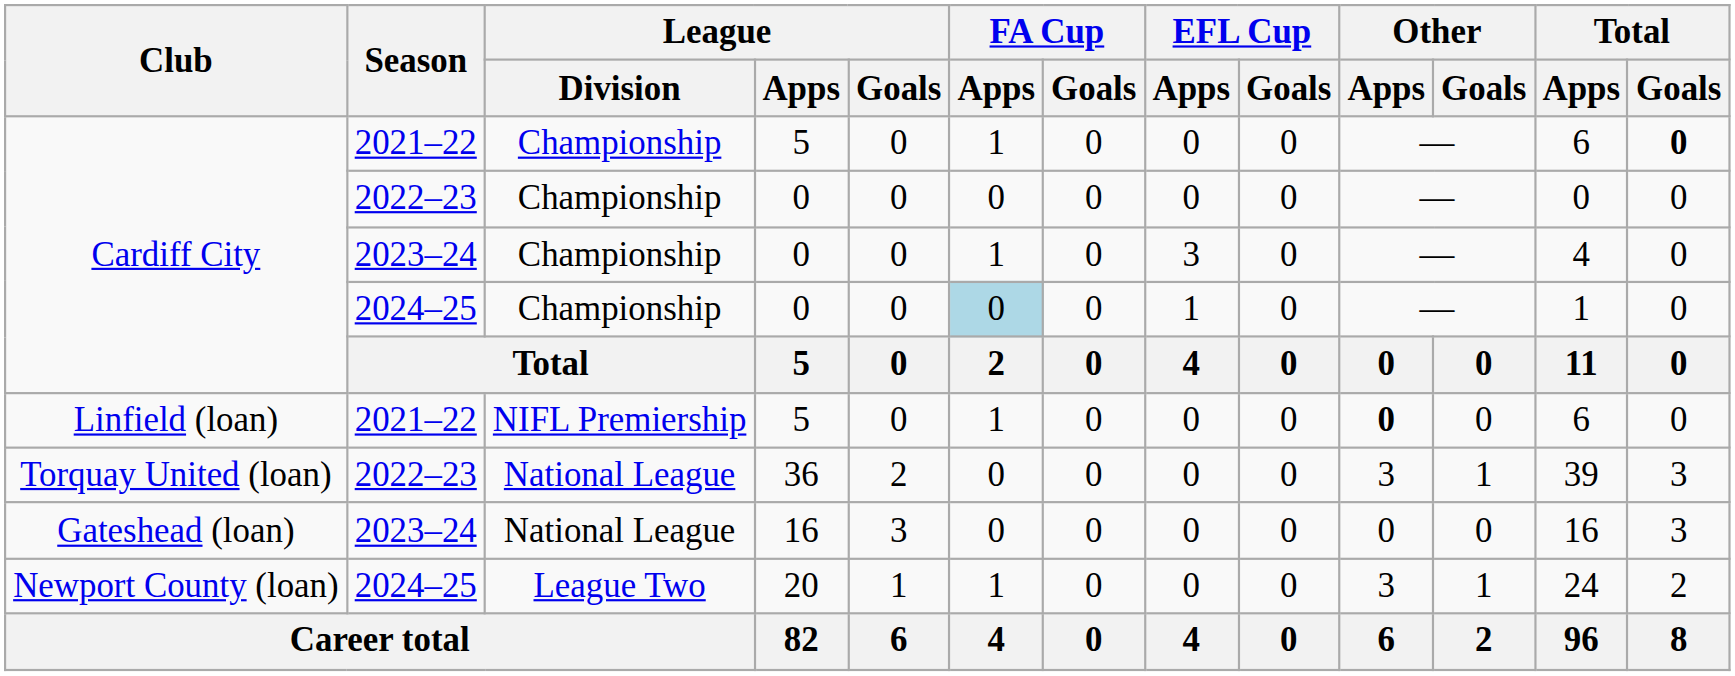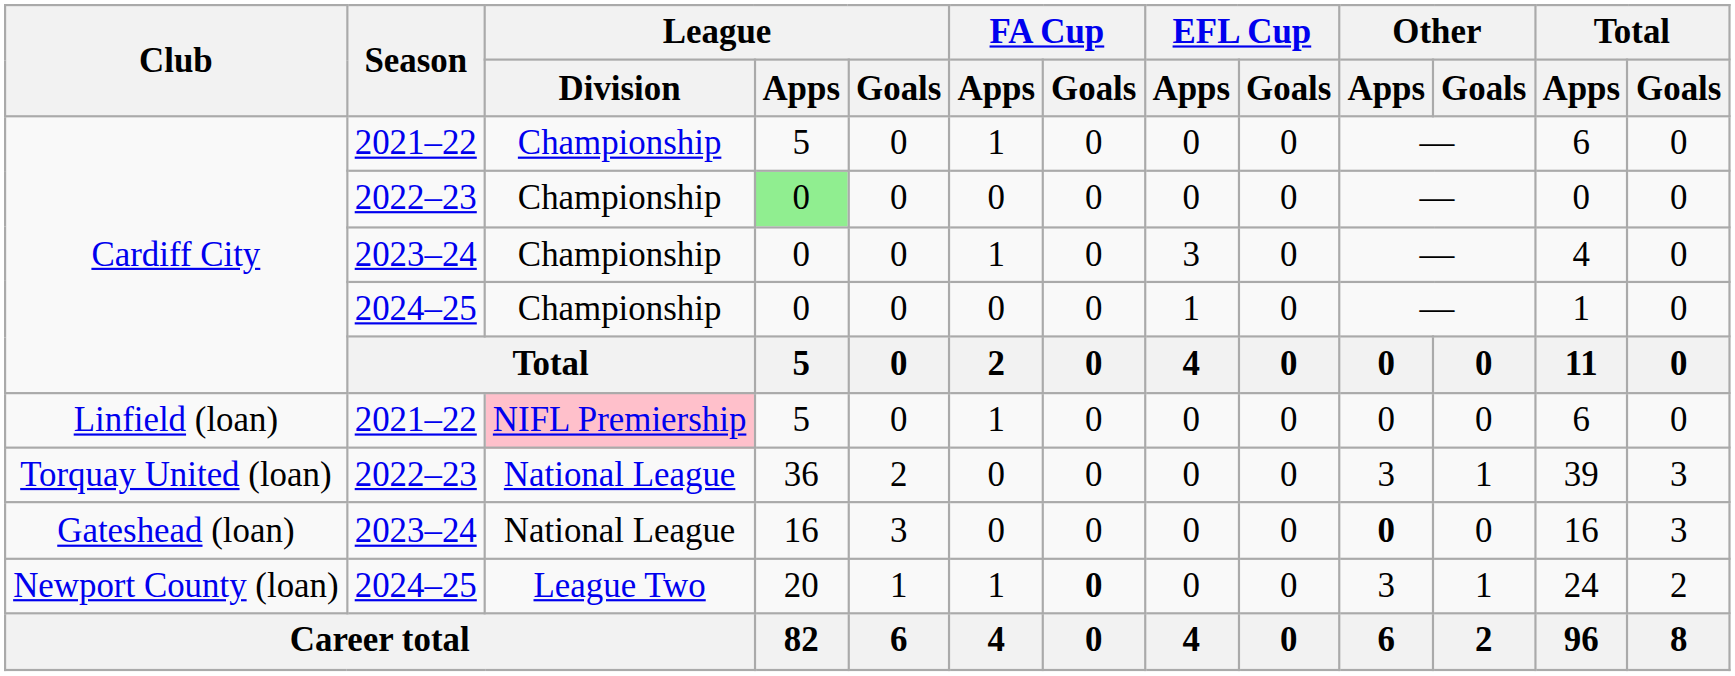(1679, 142) bold -> (1679, 142) normal
(801, 198) no background -> (801, 198) lightgreen background
(996, 308) lightblue background -> (996, 308) no background
(620, 419) no background -> (620, 419) pink background
(1386, 419) bold -> (1386, 419) normal
(1386, 530) normal -> (1386, 530) bold
(1094, 585) normal -> (1094, 585) bold
